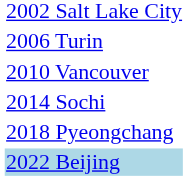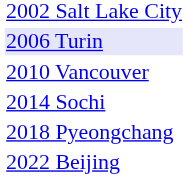(55, 41) no background -> (55, 41) lavender background
(63, 161) lightblue background -> (63, 161) no background
